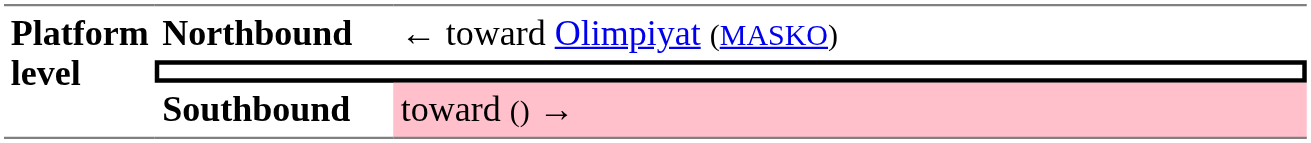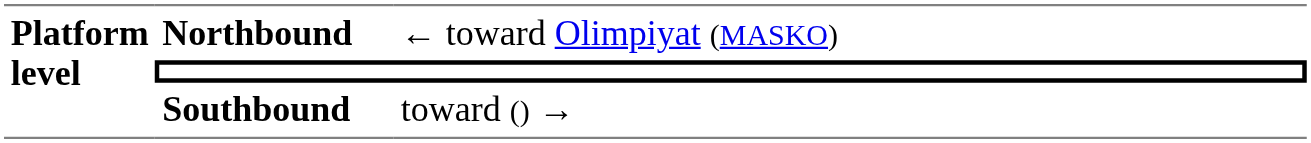(488, 109) pink background -> (488, 109) no background
